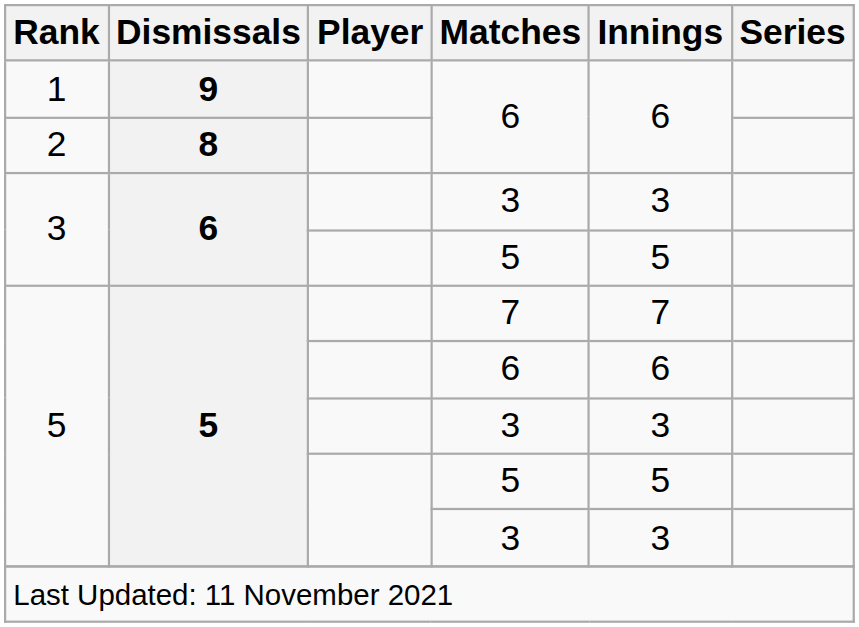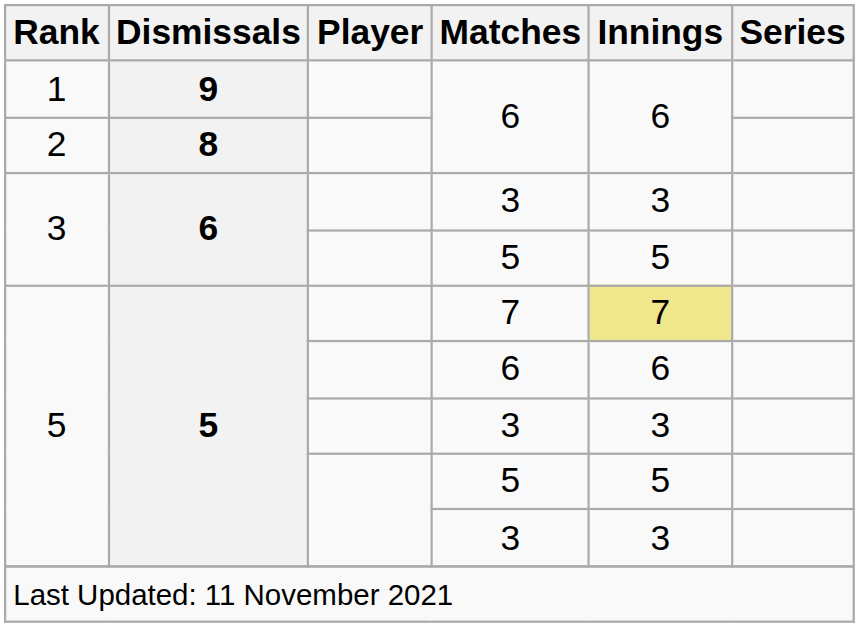(660, 312) no background -> (660, 312) khaki background
